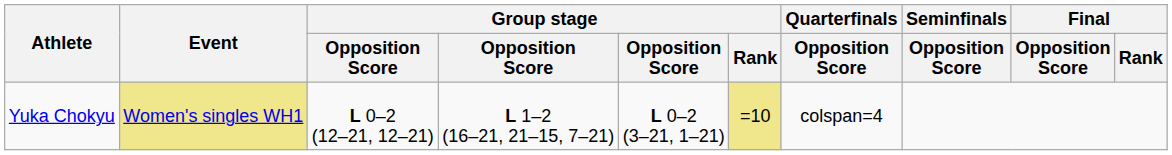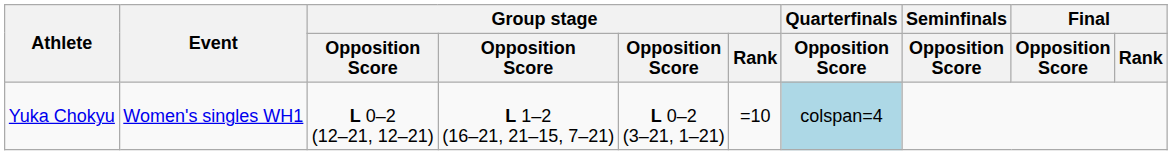(213, 116) khaki background -> (213, 116) no background
(755, 116) khaki background -> (755, 116) no background
(842, 116) no background -> (842, 116) lightblue background
